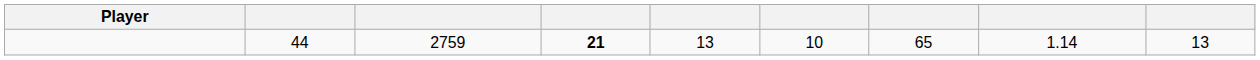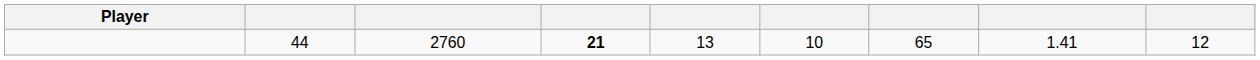(448, 42) 2759 -> (448, 42) 2760
(1062, 42) 1.14 -> (1062, 42) 1.41
(1200, 42) 13 -> (1200, 42) 12
